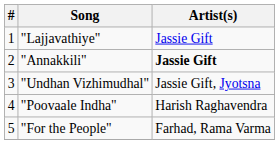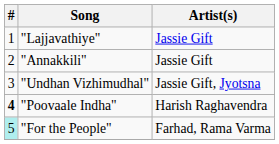(186, 61) bold -> (184, 61) normal
(11, 106) normal -> (11, 106) bold
(11, 128) no background -> (11, 128) paleturquoise background
